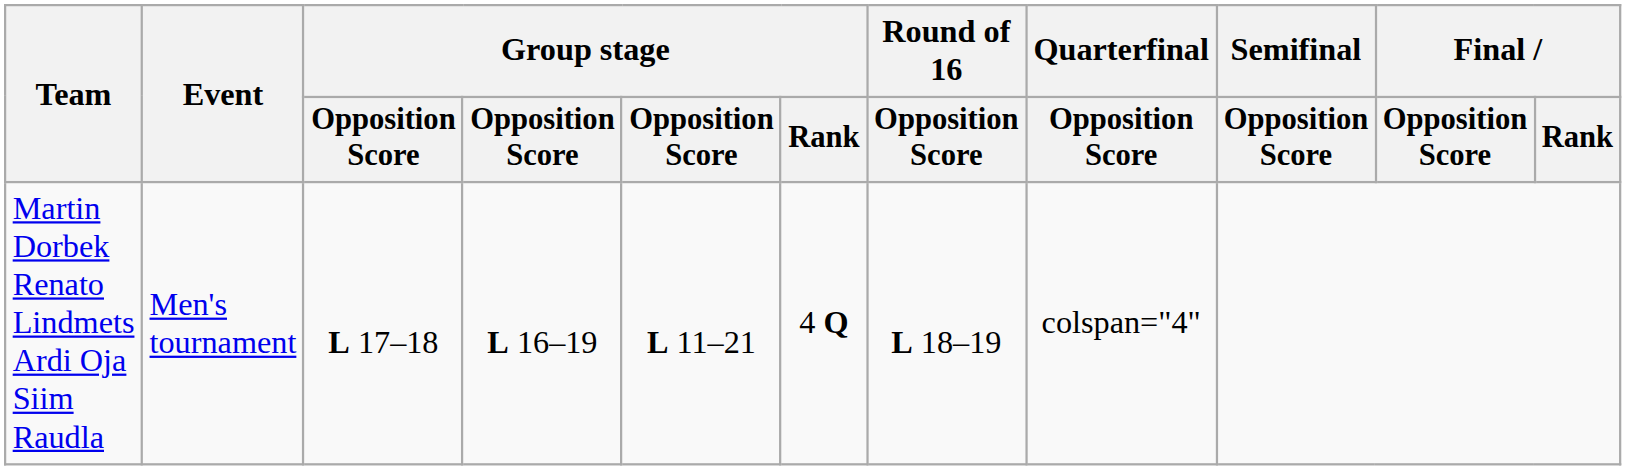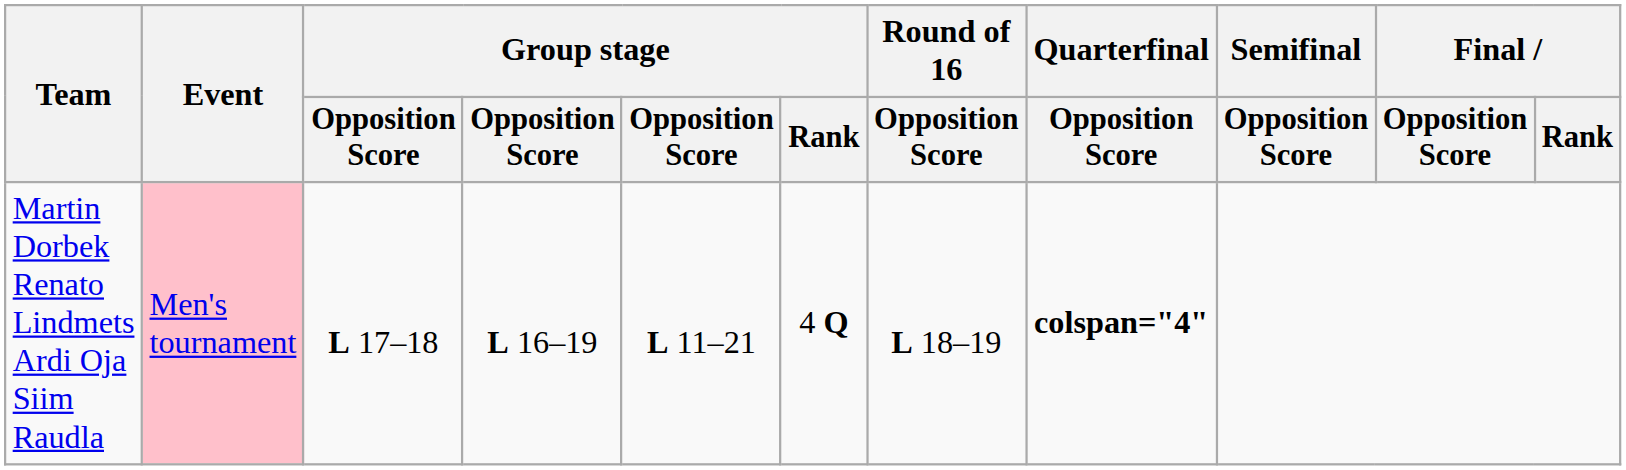(223, 323) no background -> (223, 323) pink background
(1121, 323) normal -> (1121, 323) bold
